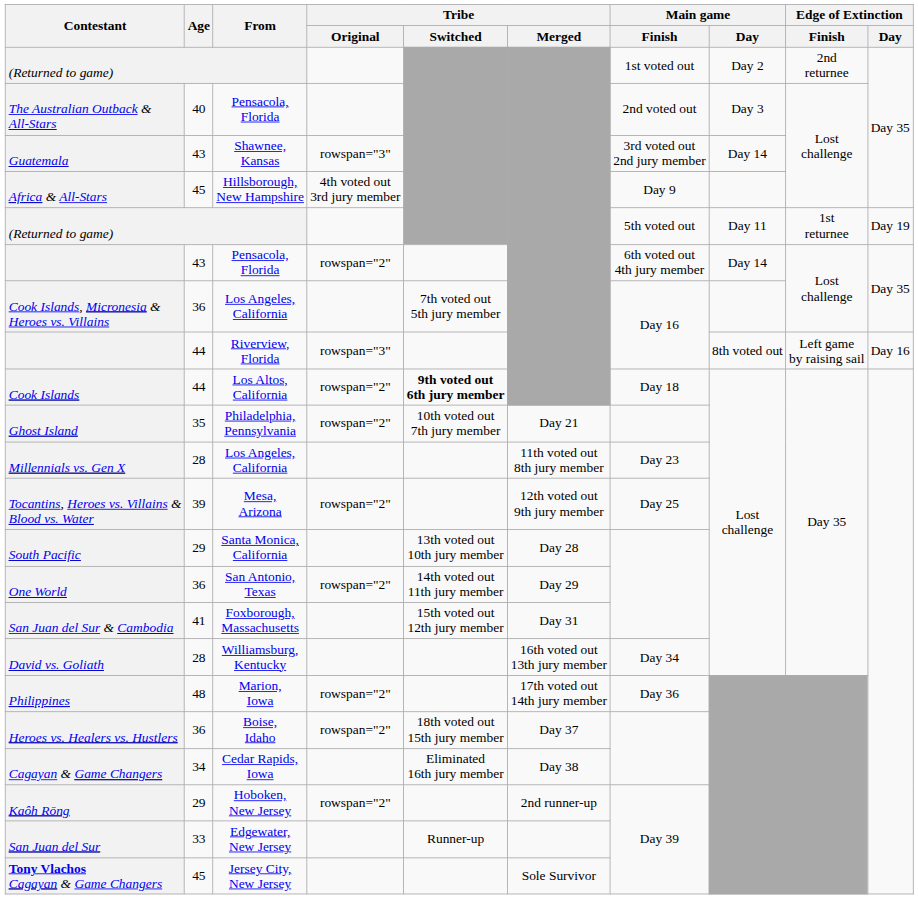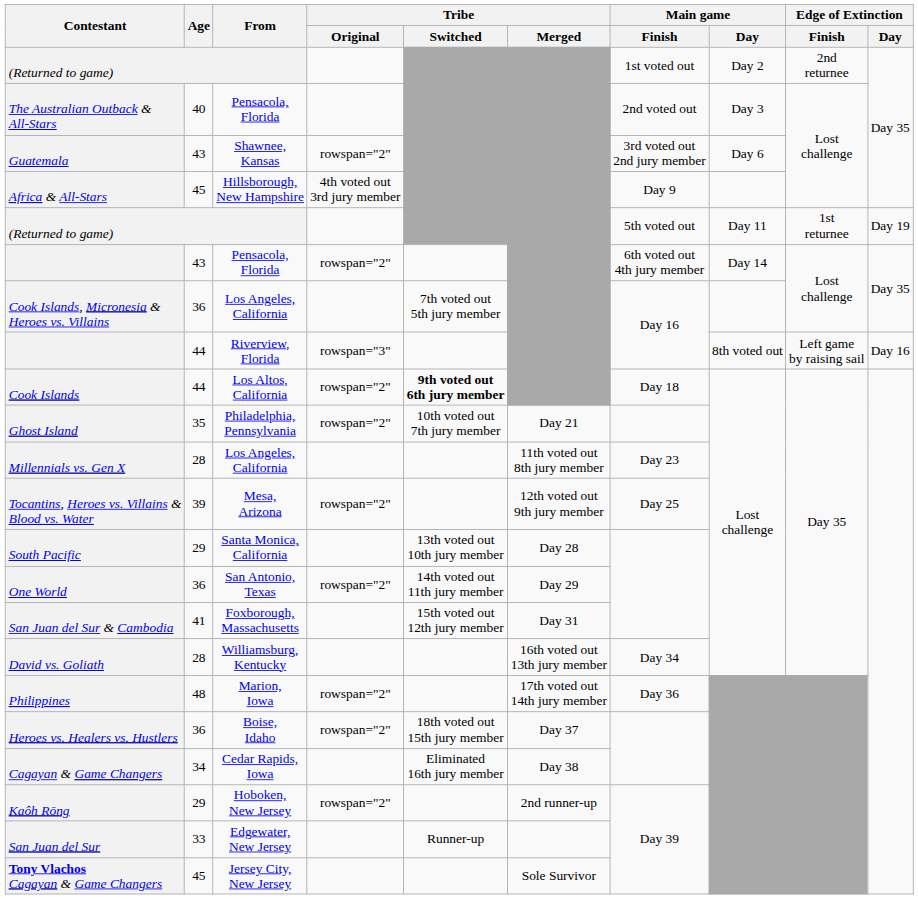(355, 153) rowspan="3" -> (355, 153) rowspan="2"
(747, 153) Day 14 -> (747, 153) Day 6
